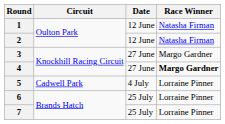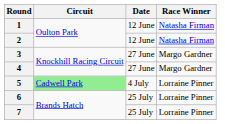(189, 68) bold -> (186, 68) normal
(59, 83) no background -> (59, 83) lightgreen background
